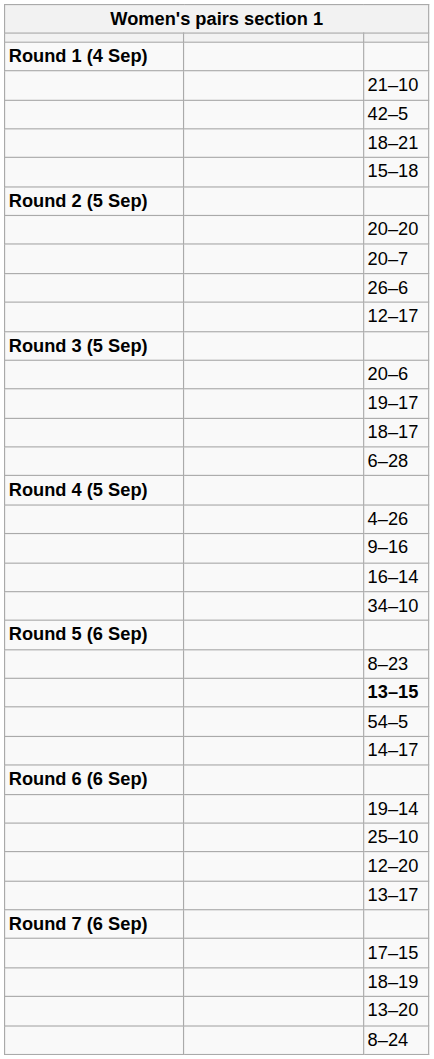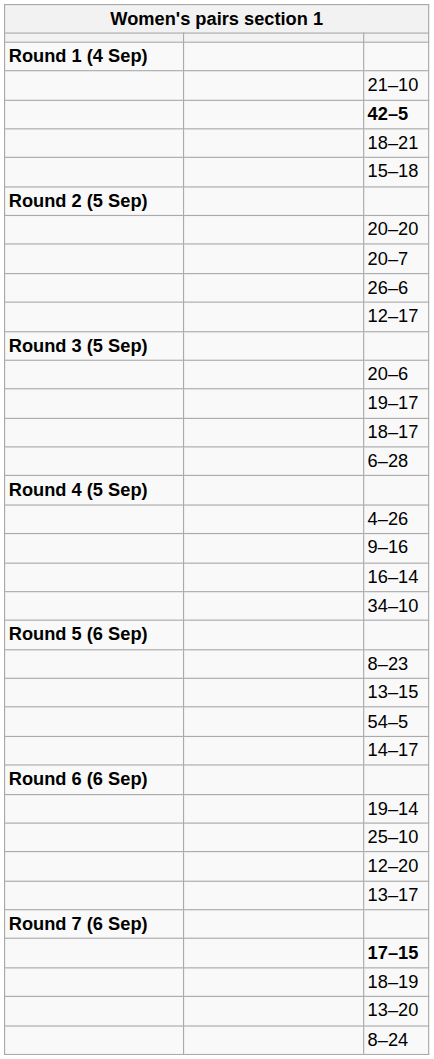(388, 114) normal -> (388, 114) bold
(393, 692) bold -> (393, 692) normal
(393, 953) normal -> (393, 953) bold
